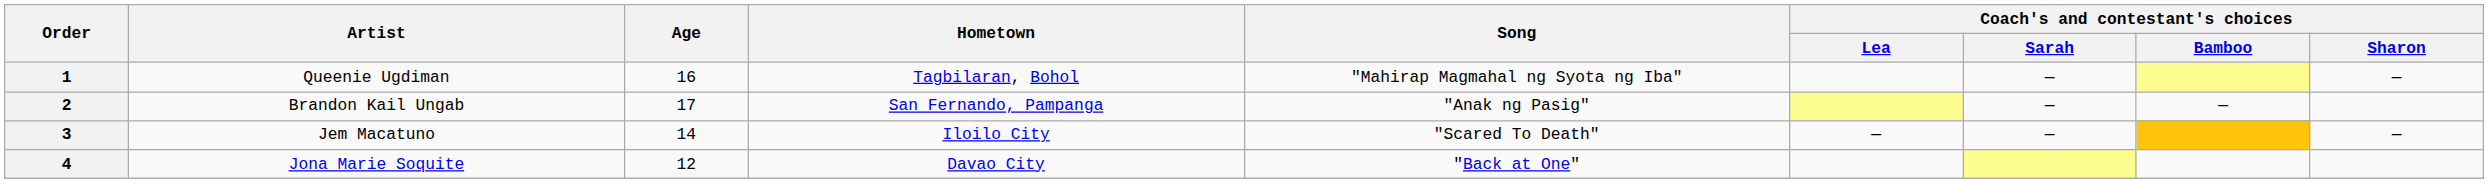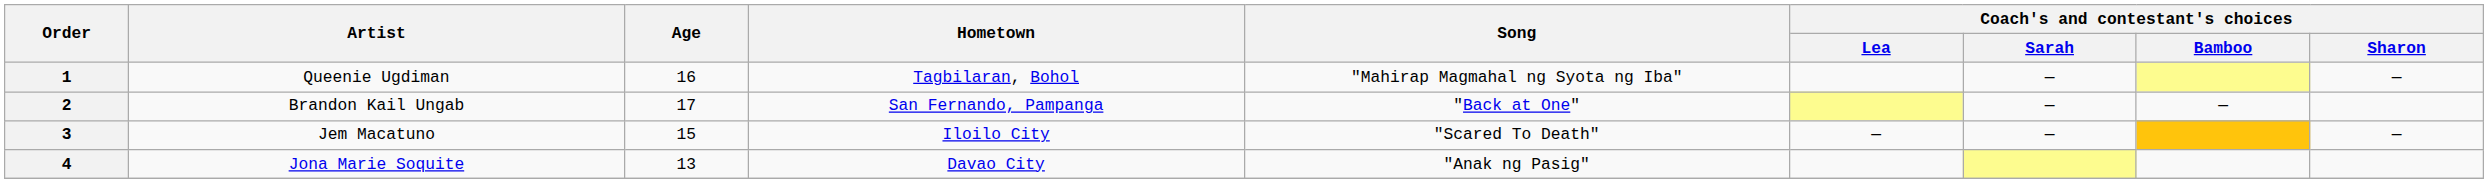(1517, 106) "Anak ng Pasig" -> (1517, 106) "Back at One"
(686, 135) 14 -> (686, 135) 15
(686, 164) 12 -> (686, 164) 13
(1517, 164) "Back at One" -> (1517, 164) "Anak ng Pasig"
